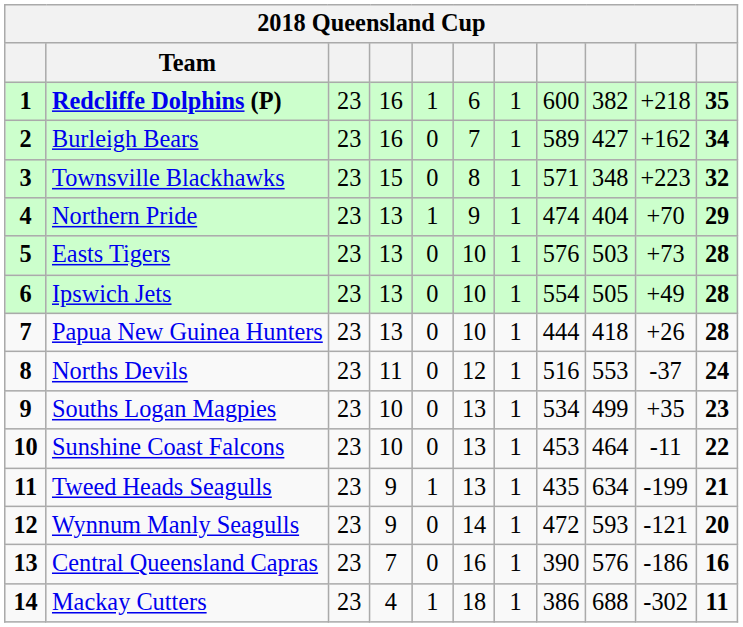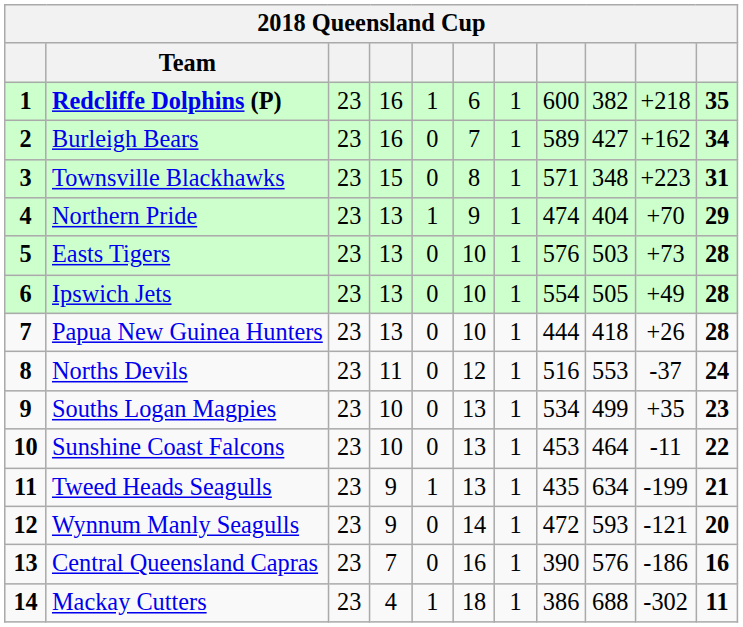(717, 178) 32 -> (717, 178) 31
